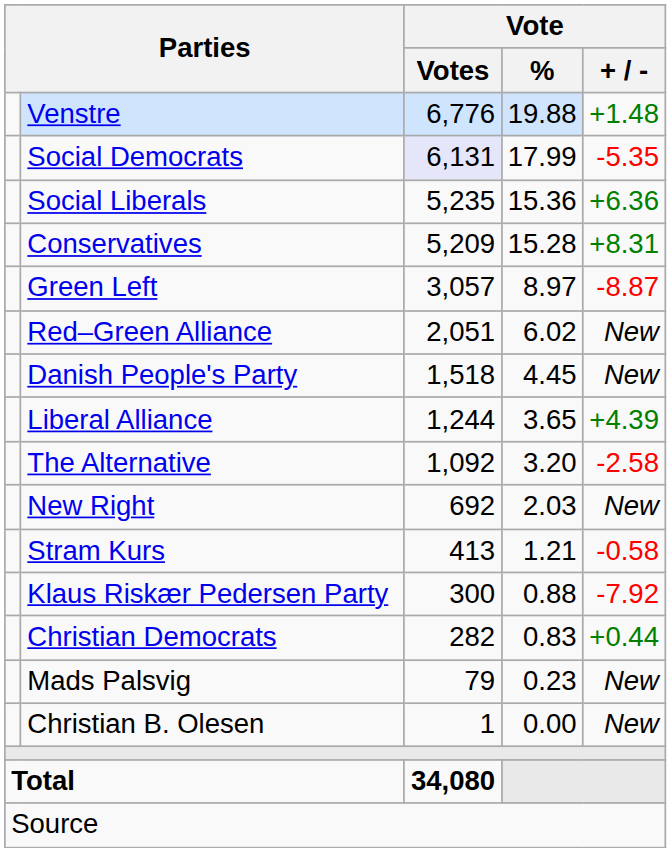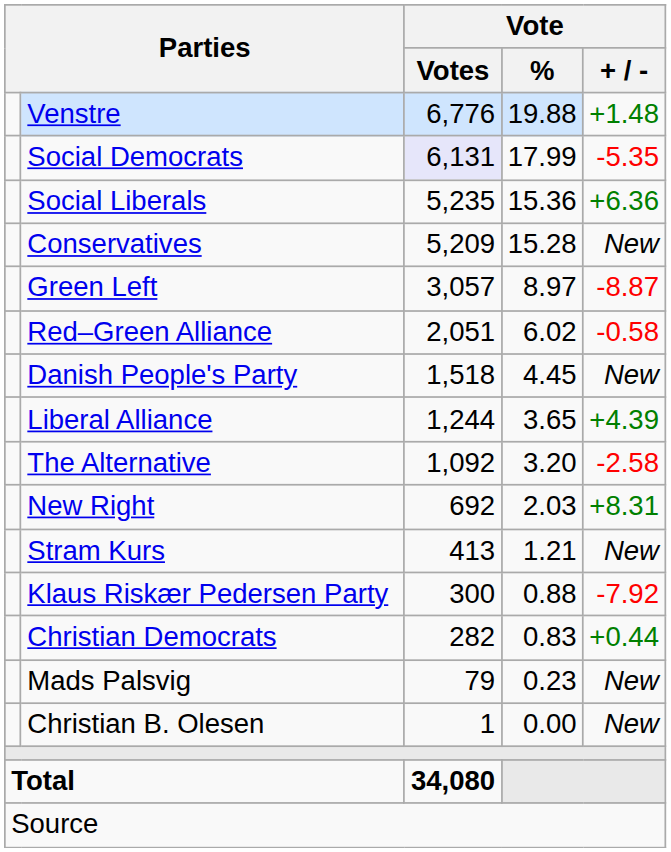(624, 244) +8.31 -> (631, 244) New
(631, 331) New -> (628, 331) -0.58
(631, 506) New -> (624, 506) +8.31
(628, 550) -0.58 -> (631, 550) New
